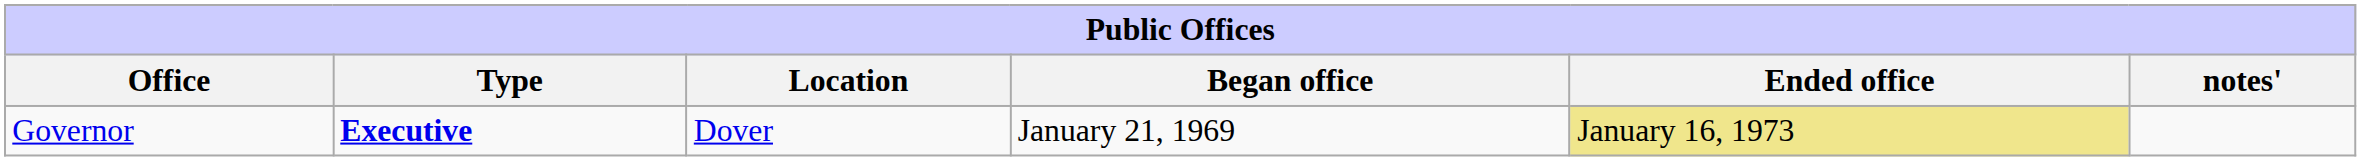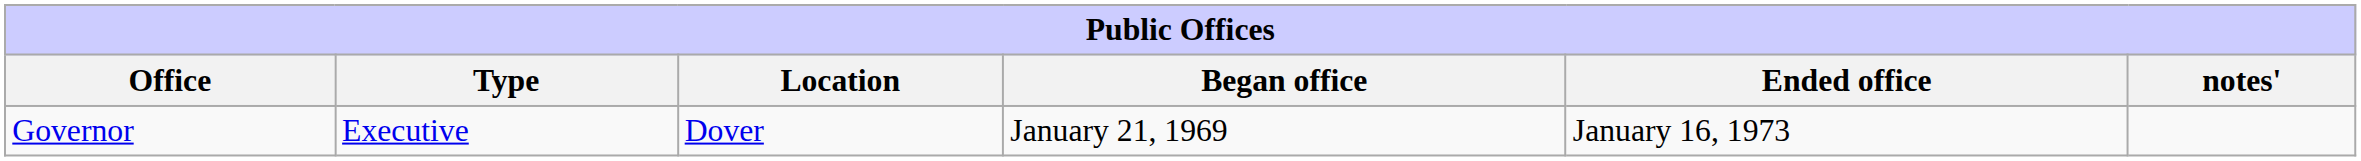(406, 130) bold -> (405, 130) normal
(1686, 130) khaki background -> (1682, 130) no background
